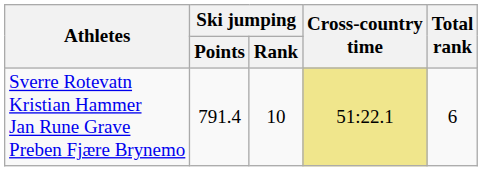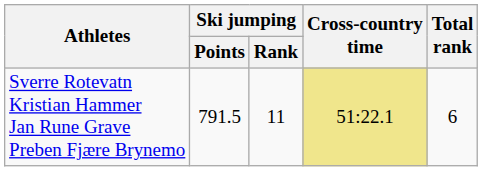(220, 116) 791.4 -> (220, 116) 791.5
(276, 116) 10 -> (276, 116) 11
